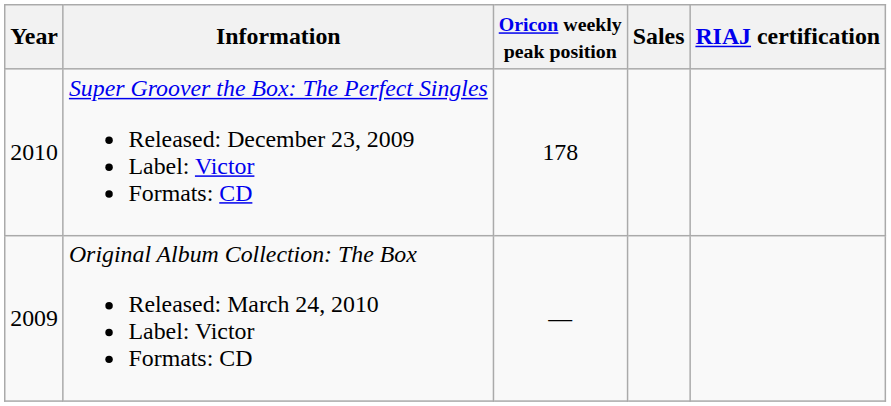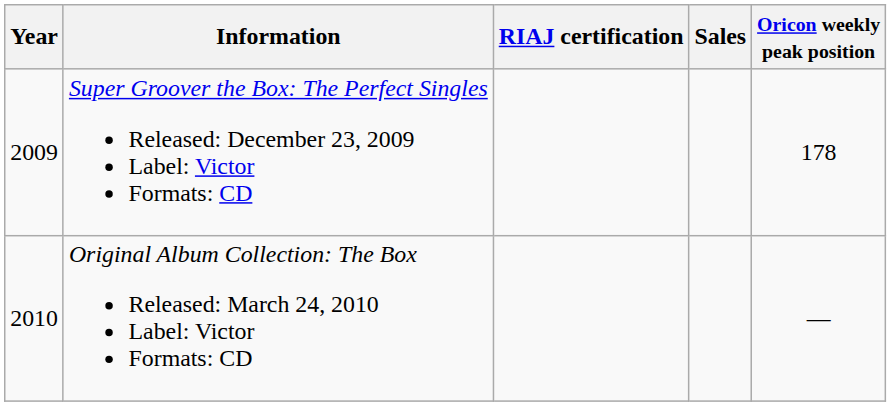columns swapped: (560, 38) <-> (788, 36)
(34, 152) 2010 -> (34, 152) 2009
(34, 318) 2009 -> (34, 318) 2010
